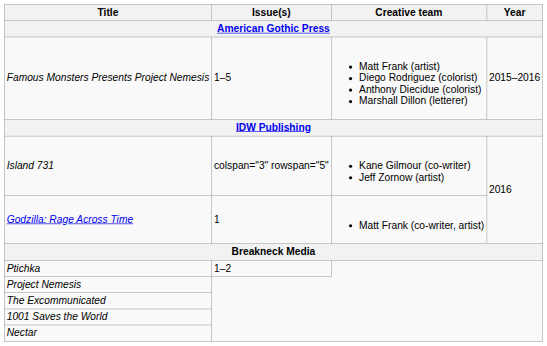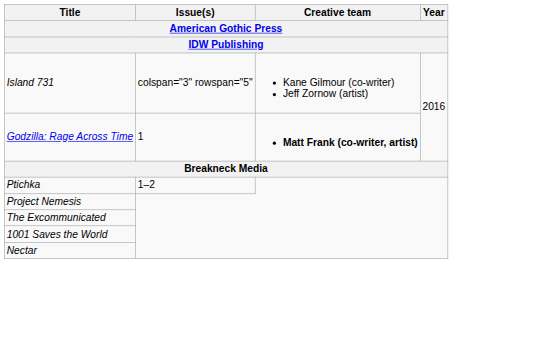- row: (108, 78)
(409, 225) normal -> (338, 143) bold
